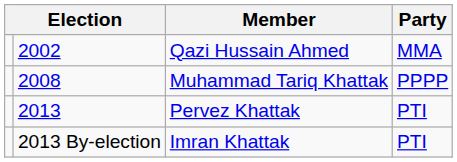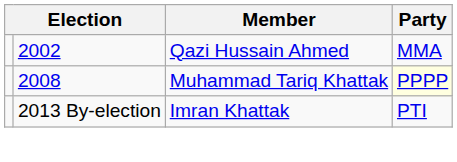(423, 80) no background -> (423, 80) lightyellow background
- row: (235, 111)
